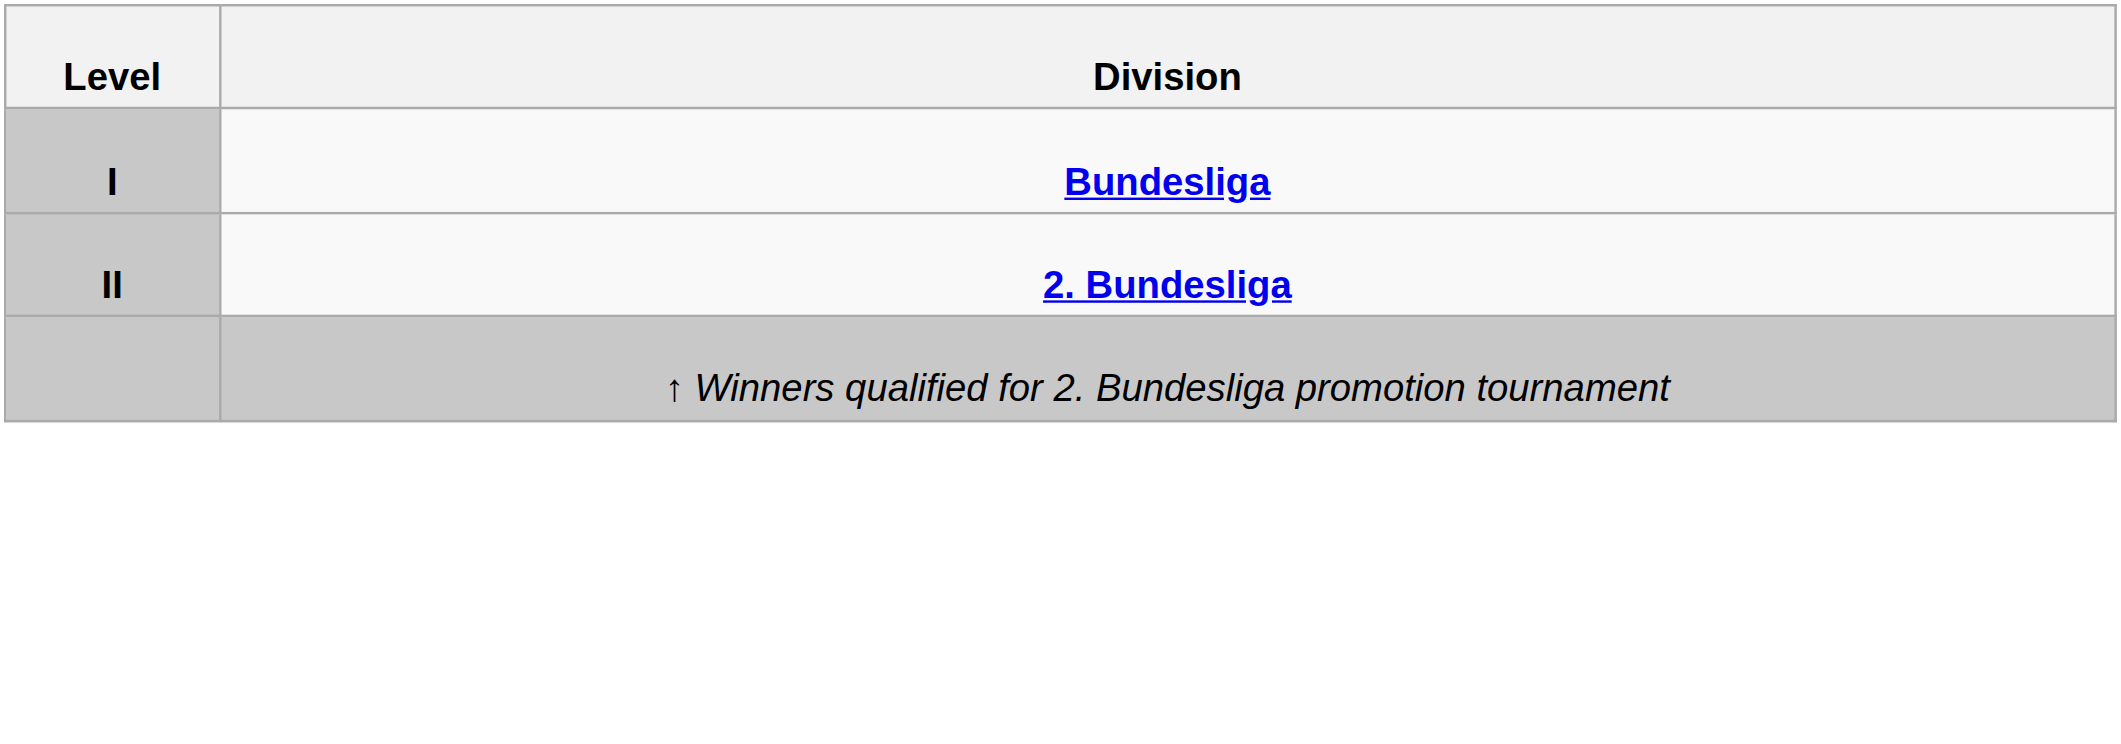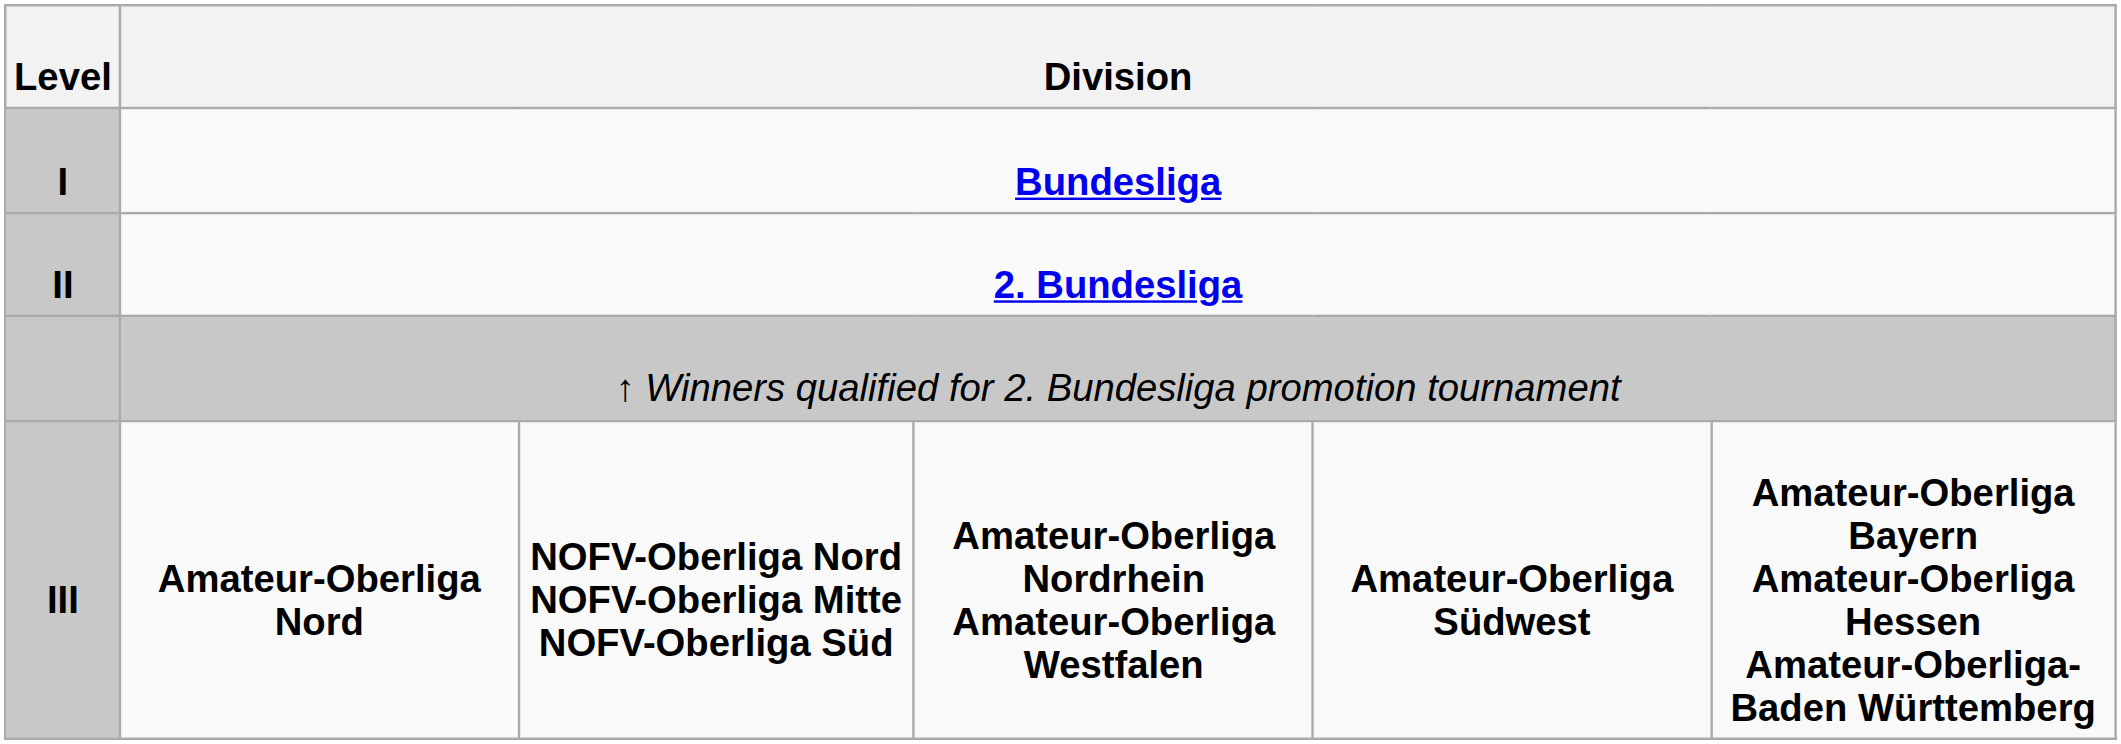+ row: (63, 600)
